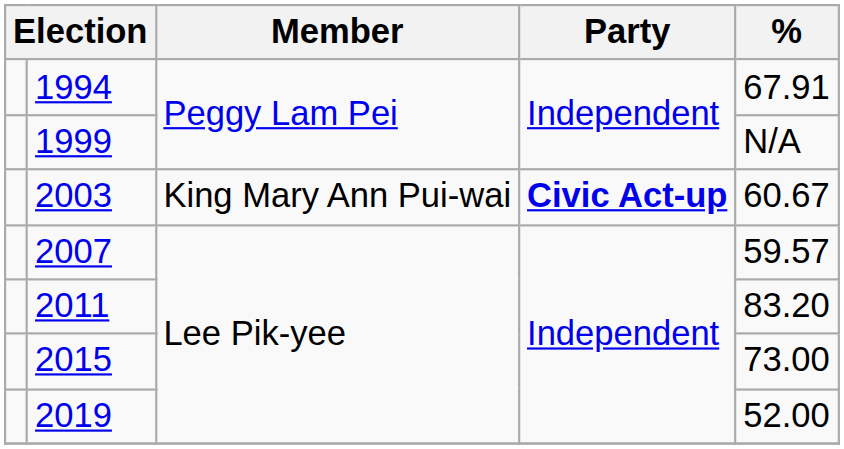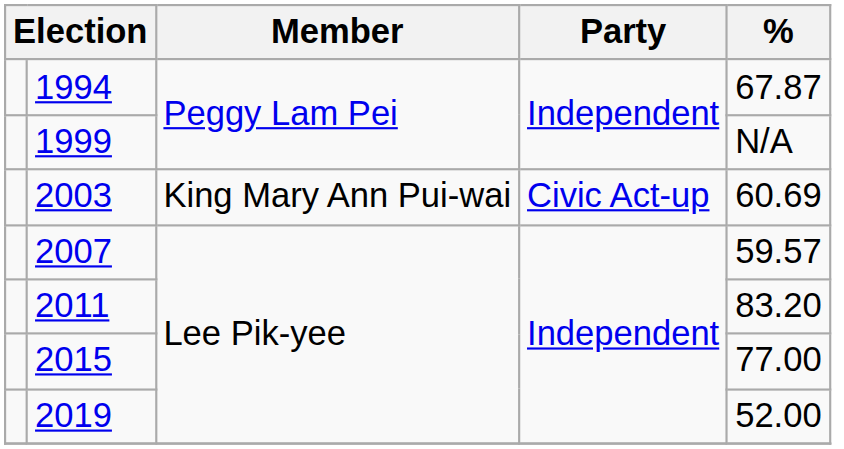(787, 86) 67.91 -> (778, 86) 67.87
(627, 196) bold -> (618, 196) normal
(787, 196) 60.67 -> (778, 196) 60.69
(787, 360) 73.00 -> (778, 360) 77.00
